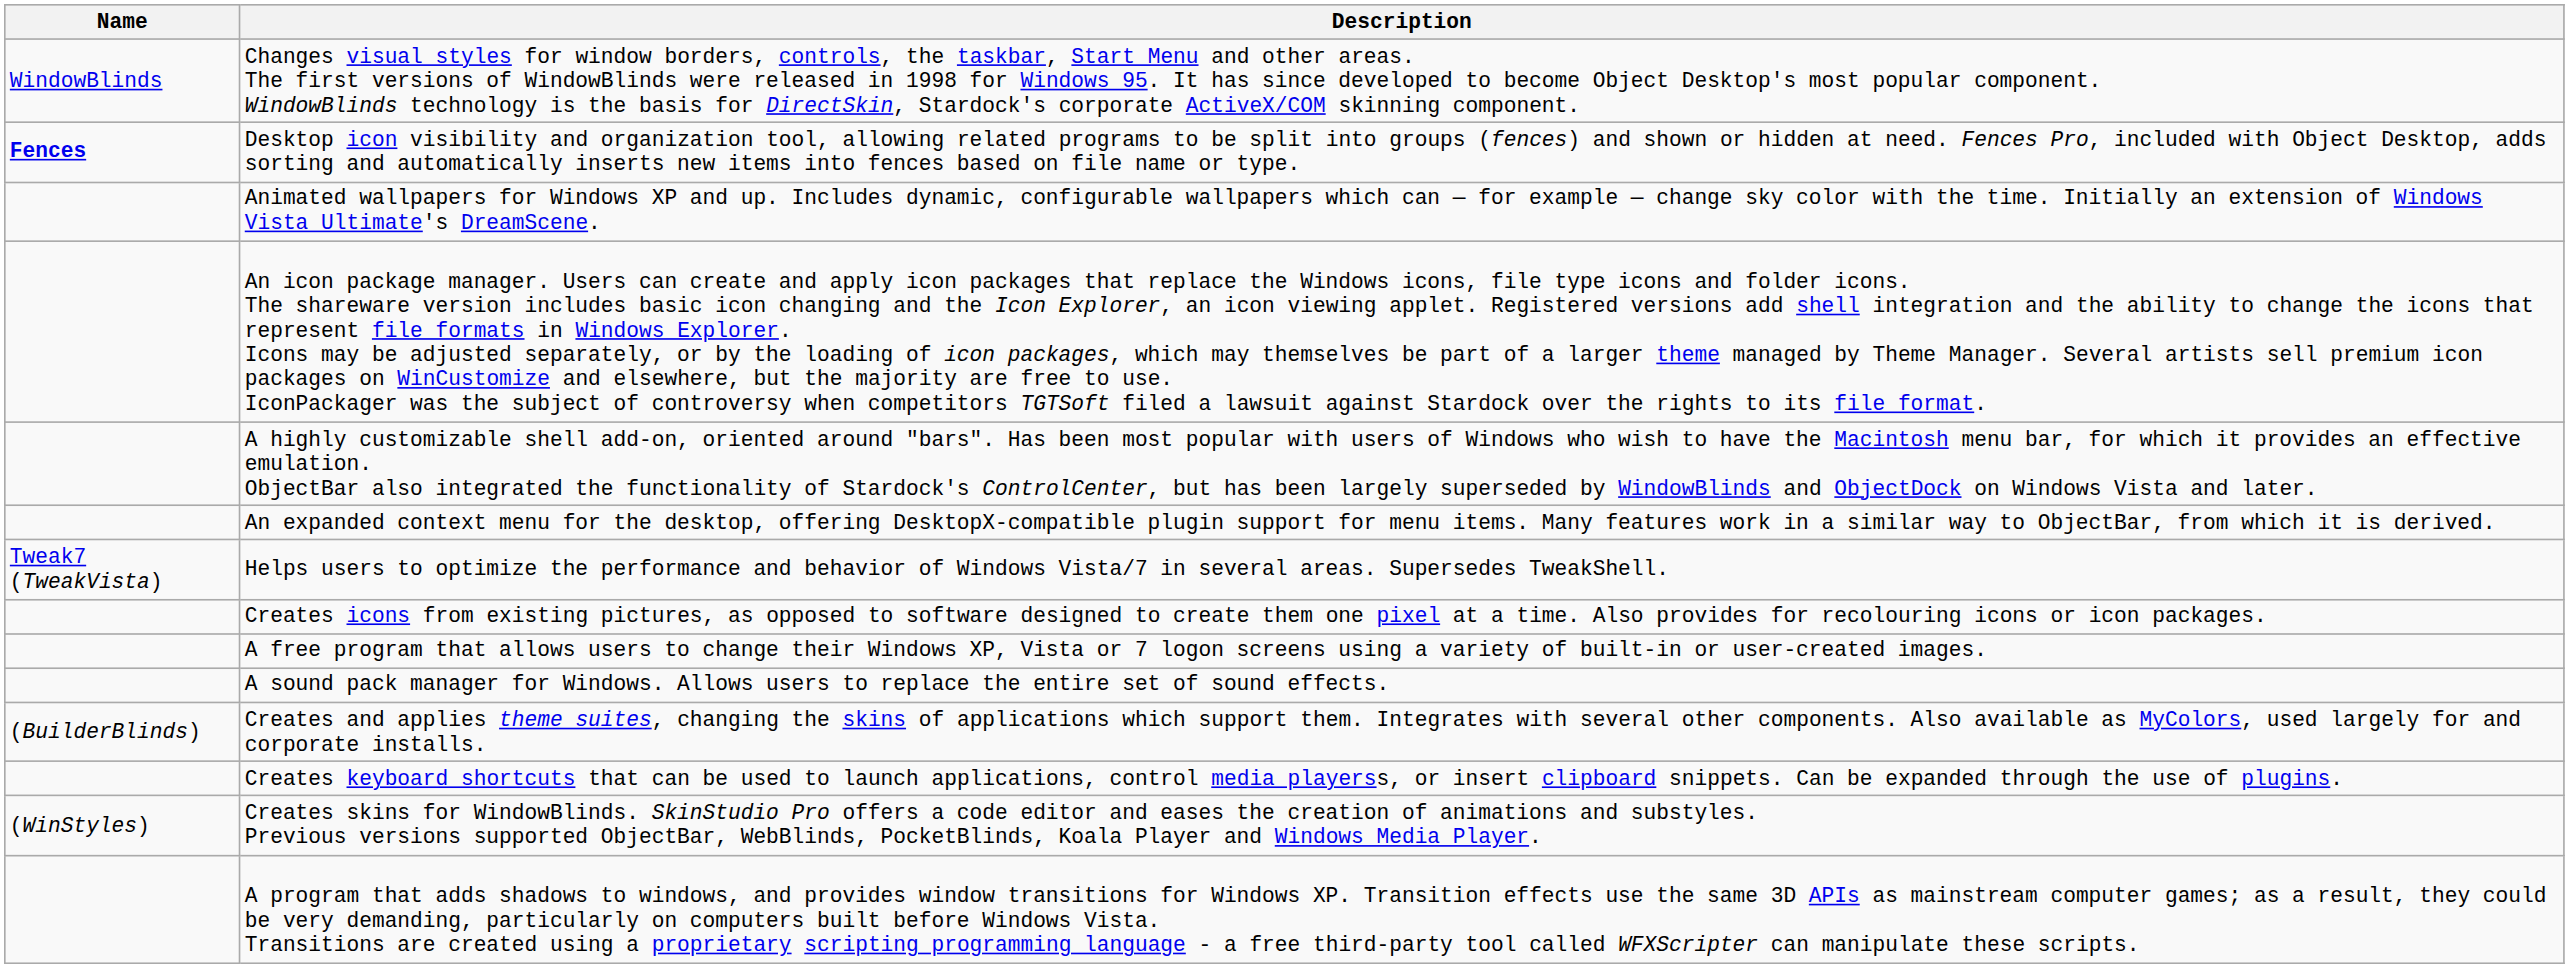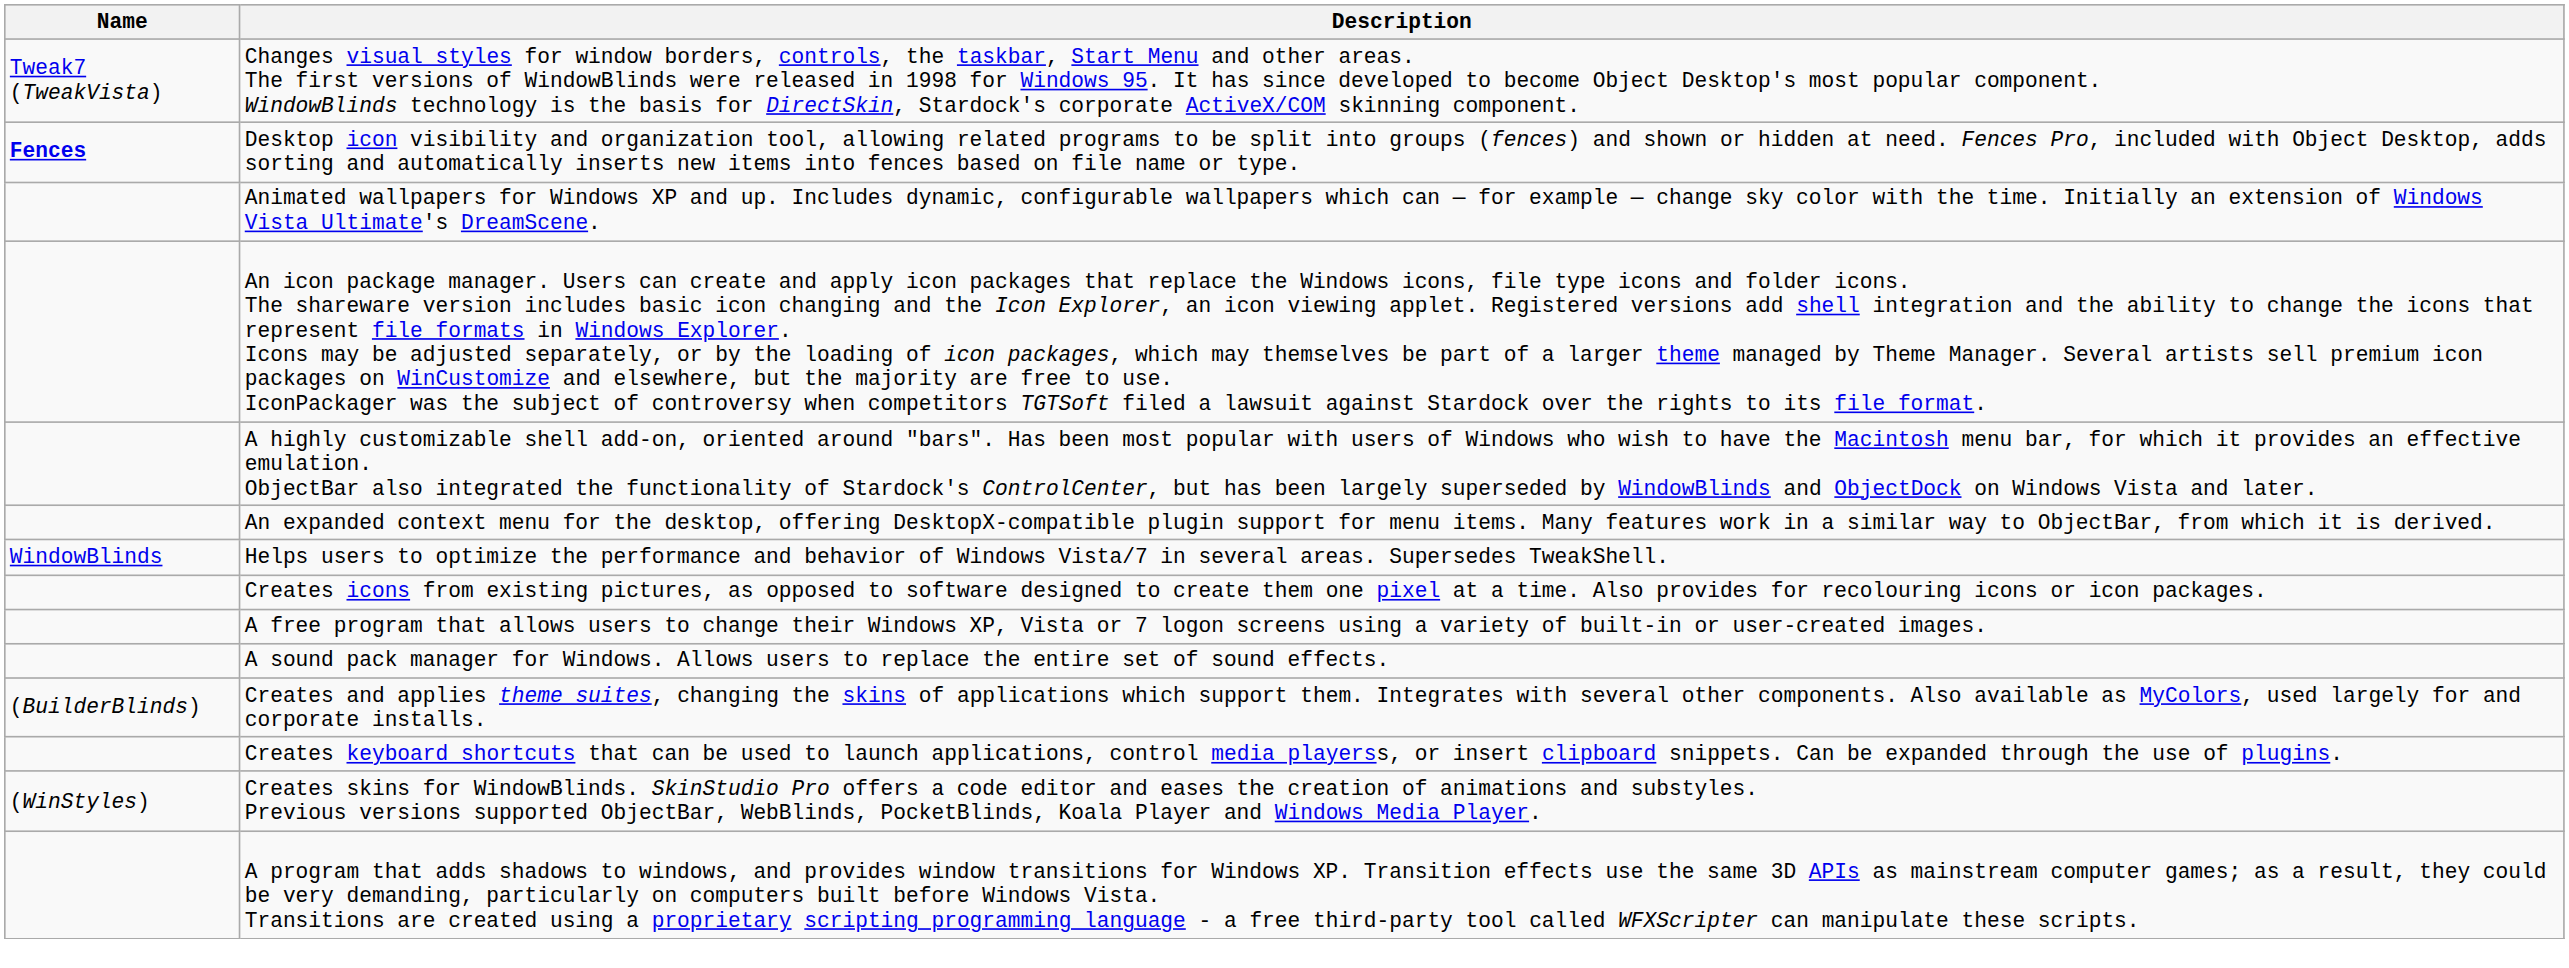(86, 81) WindowBlinds -> (86, 81) Tweak7 (TweakVista)
(86, 569) Tweak7 (TweakVista) -> (86, 557) WindowBlinds
